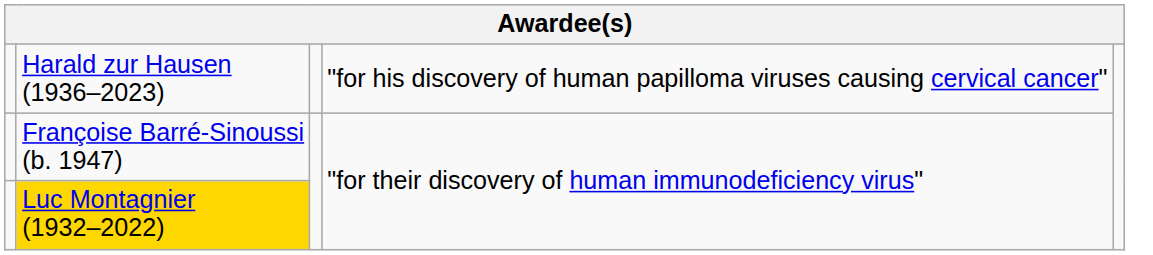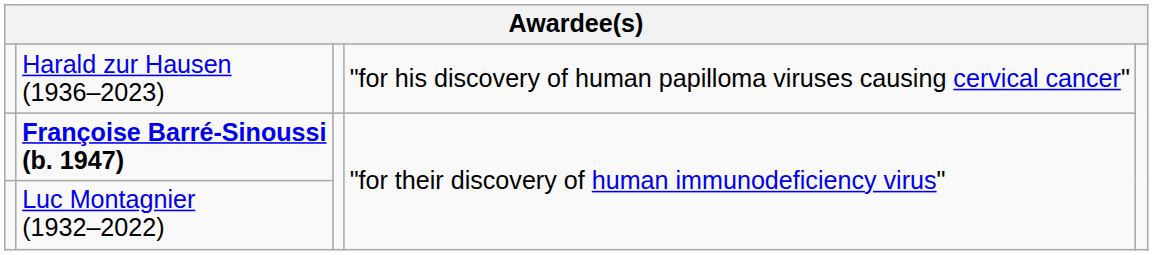(163, 146) normal -> (174, 146) bold
(109, 214) gold background -> (109, 214) no background
